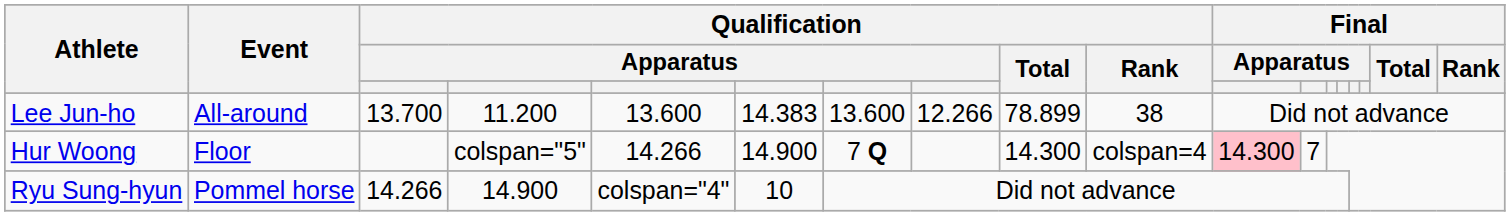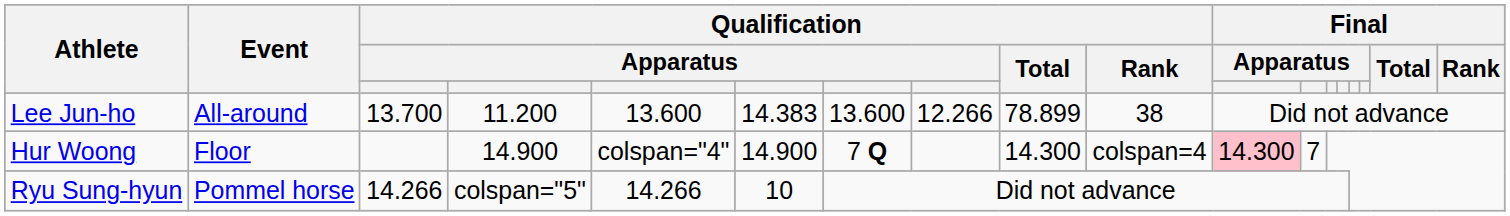(520, 152) colspan="5" -> (520, 152) 14.900
(664, 152) 14.266 -> (664, 152) colspan="4"
(520, 191) 14.900 -> (520, 191) colspan="5"
(664, 191) colspan="4" -> (664, 191) 14.266
